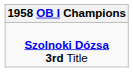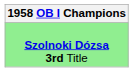(67, 51) no background -> (67, 51) lightgreen background
